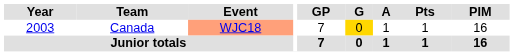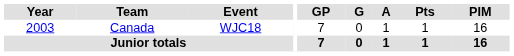(241, 27) lightsalmon background -> (241, 27) no background
(359, 27) gold background -> (359, 27) no background
